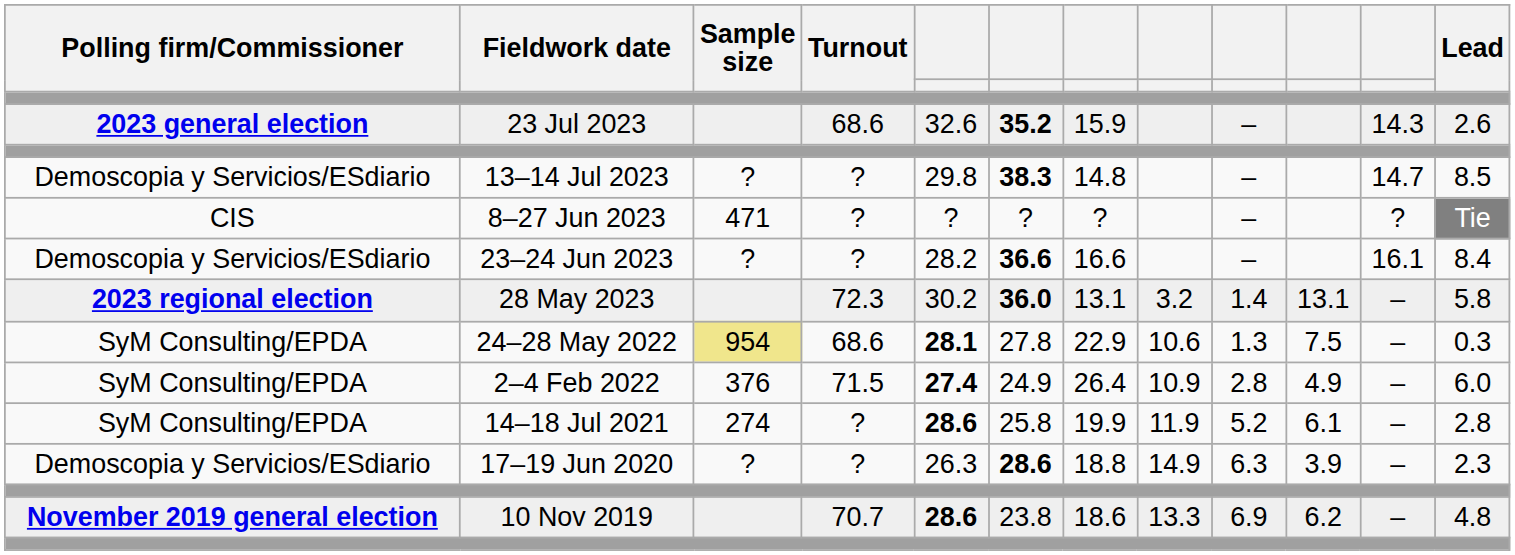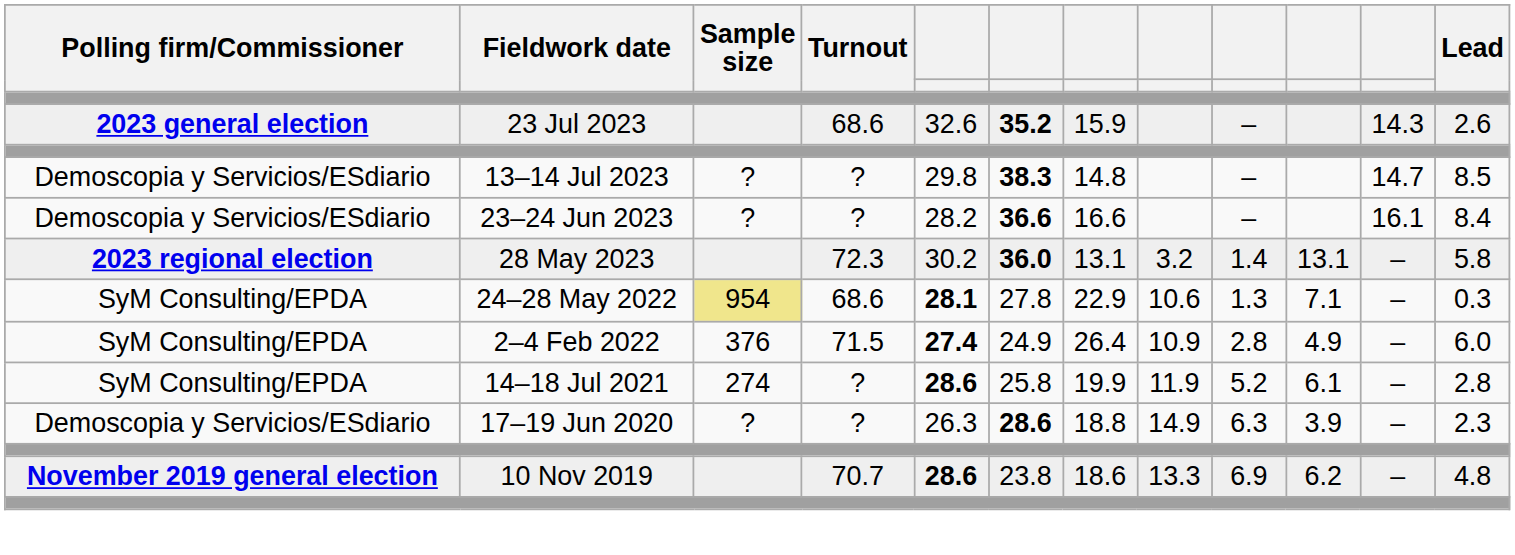- row: (232, 218)
(1323, 341) 7.5 -> (1323, 300) 7.1
